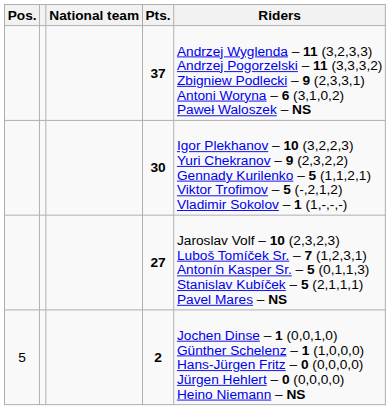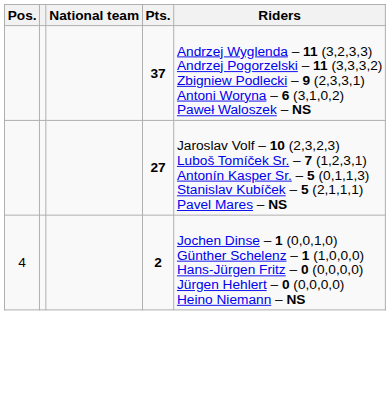- row: (158, 167)
(22, 357) 5 -> (22, 262) 4
